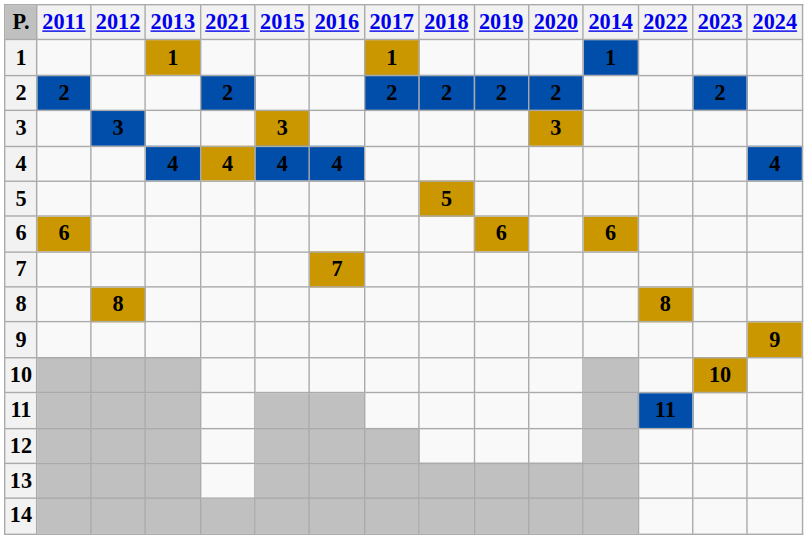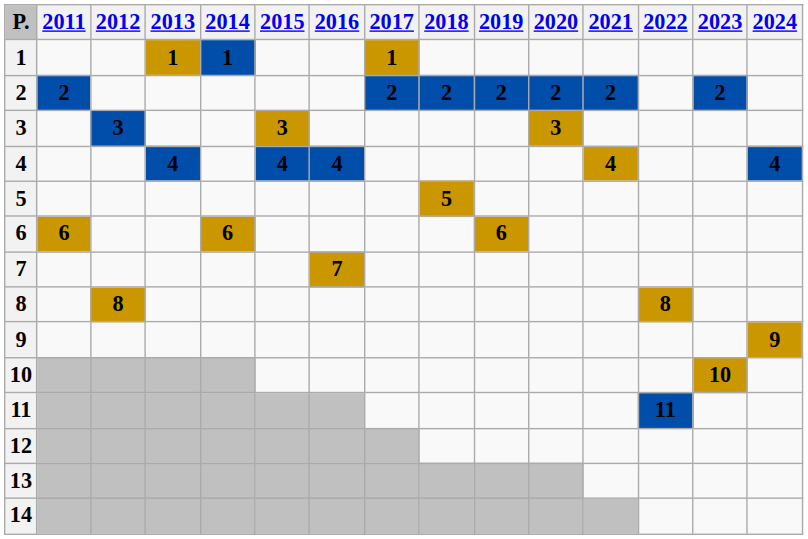columns swapped: (611, 22) <-> (228, 22)
